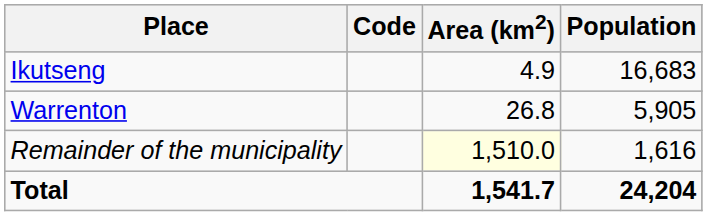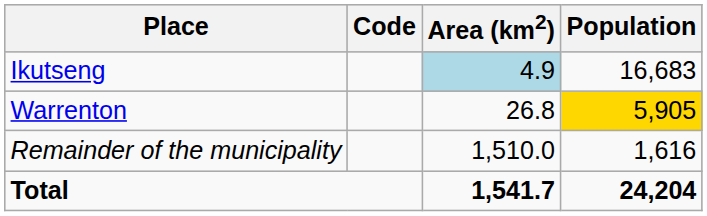(538, 71) no background -> (538, 71) lightblue background
(665, 110) no background -> (665, 110) gold background
(513, 150) lightyellow background -> (513, 150) no background
